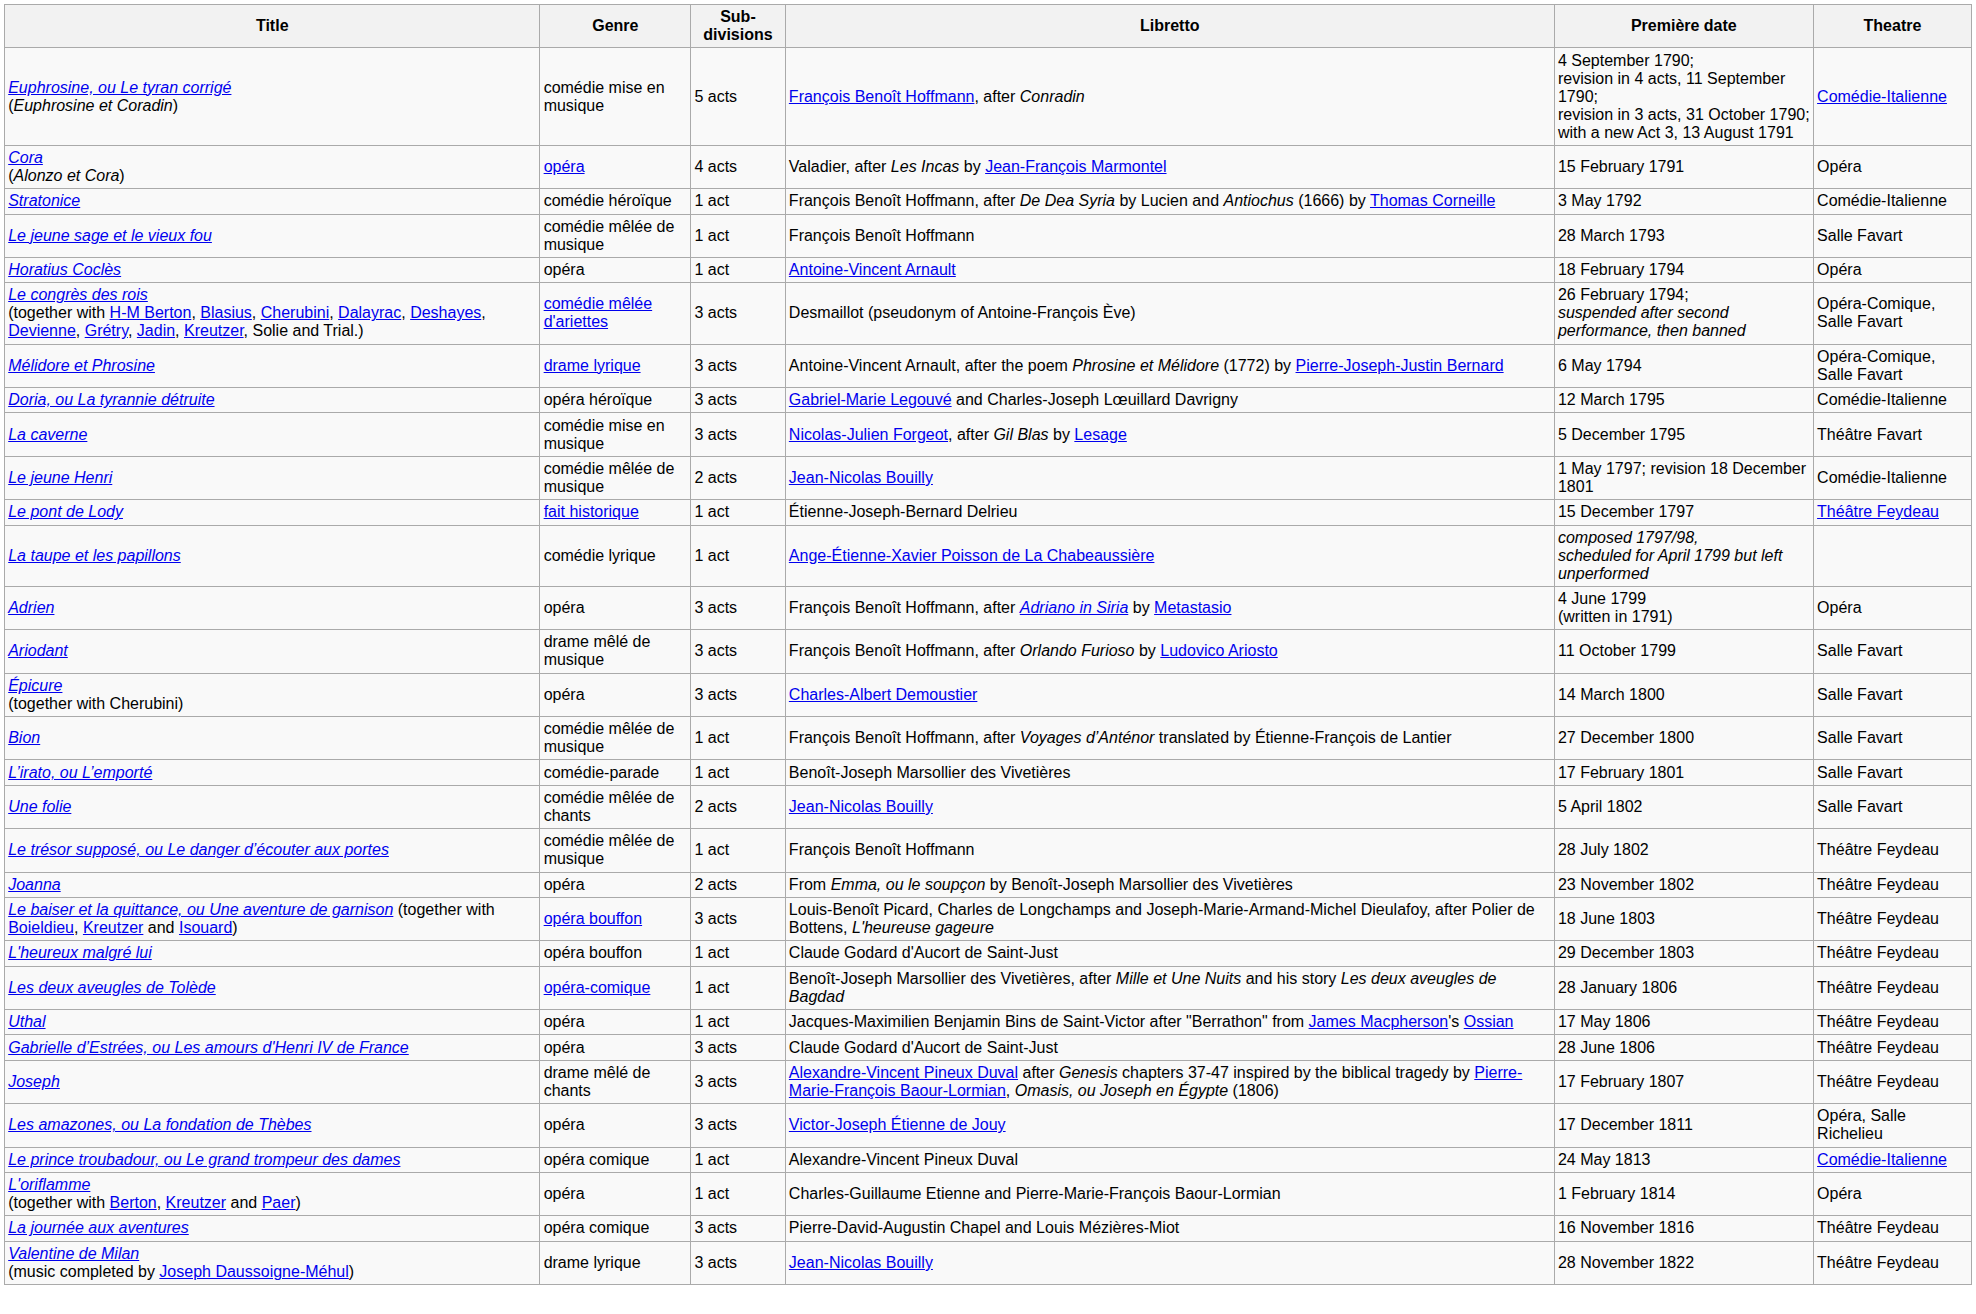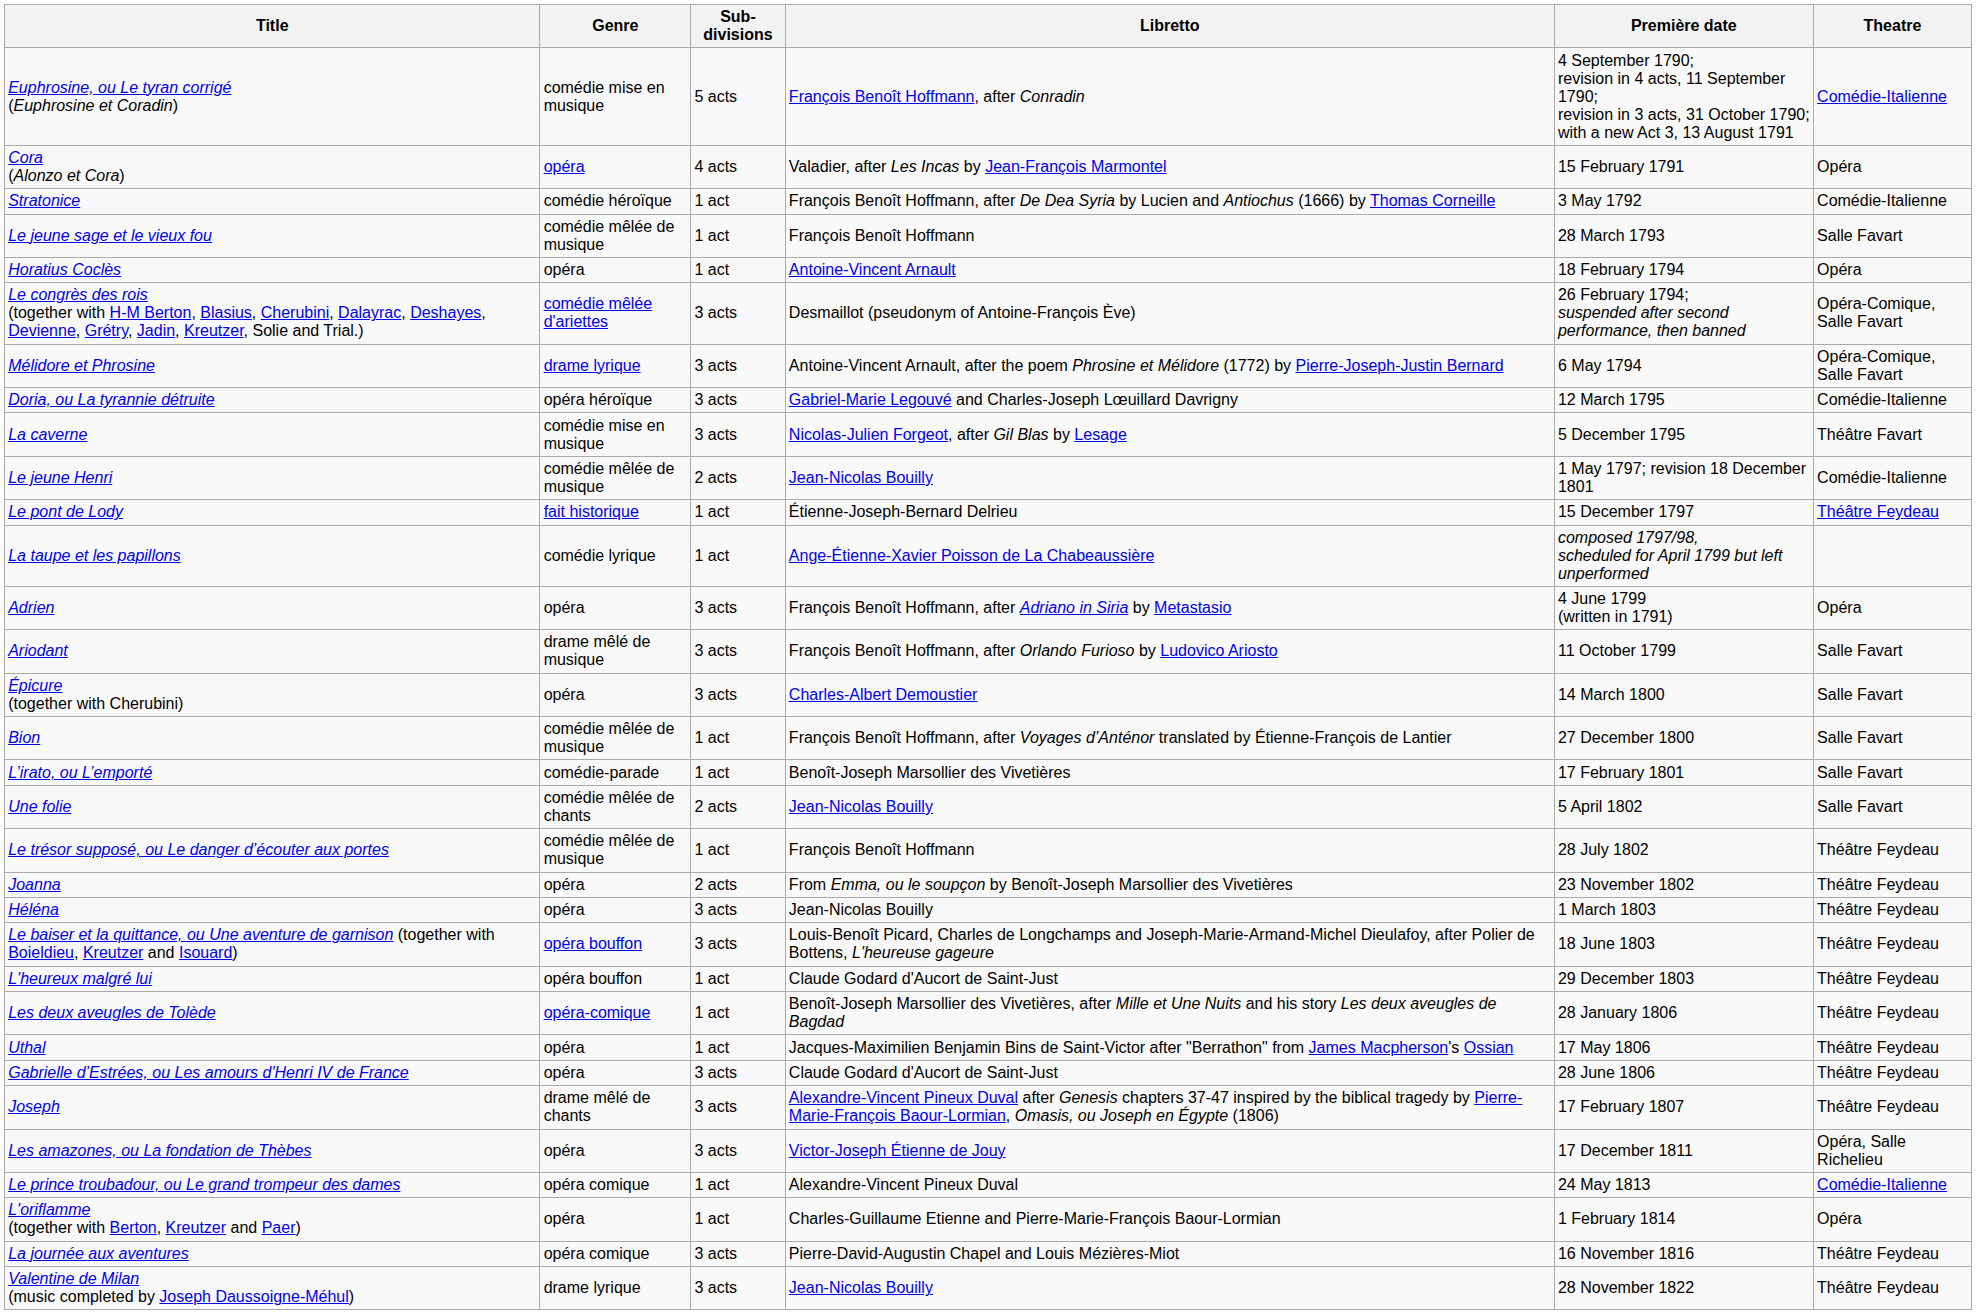+ row: (34, 910)
